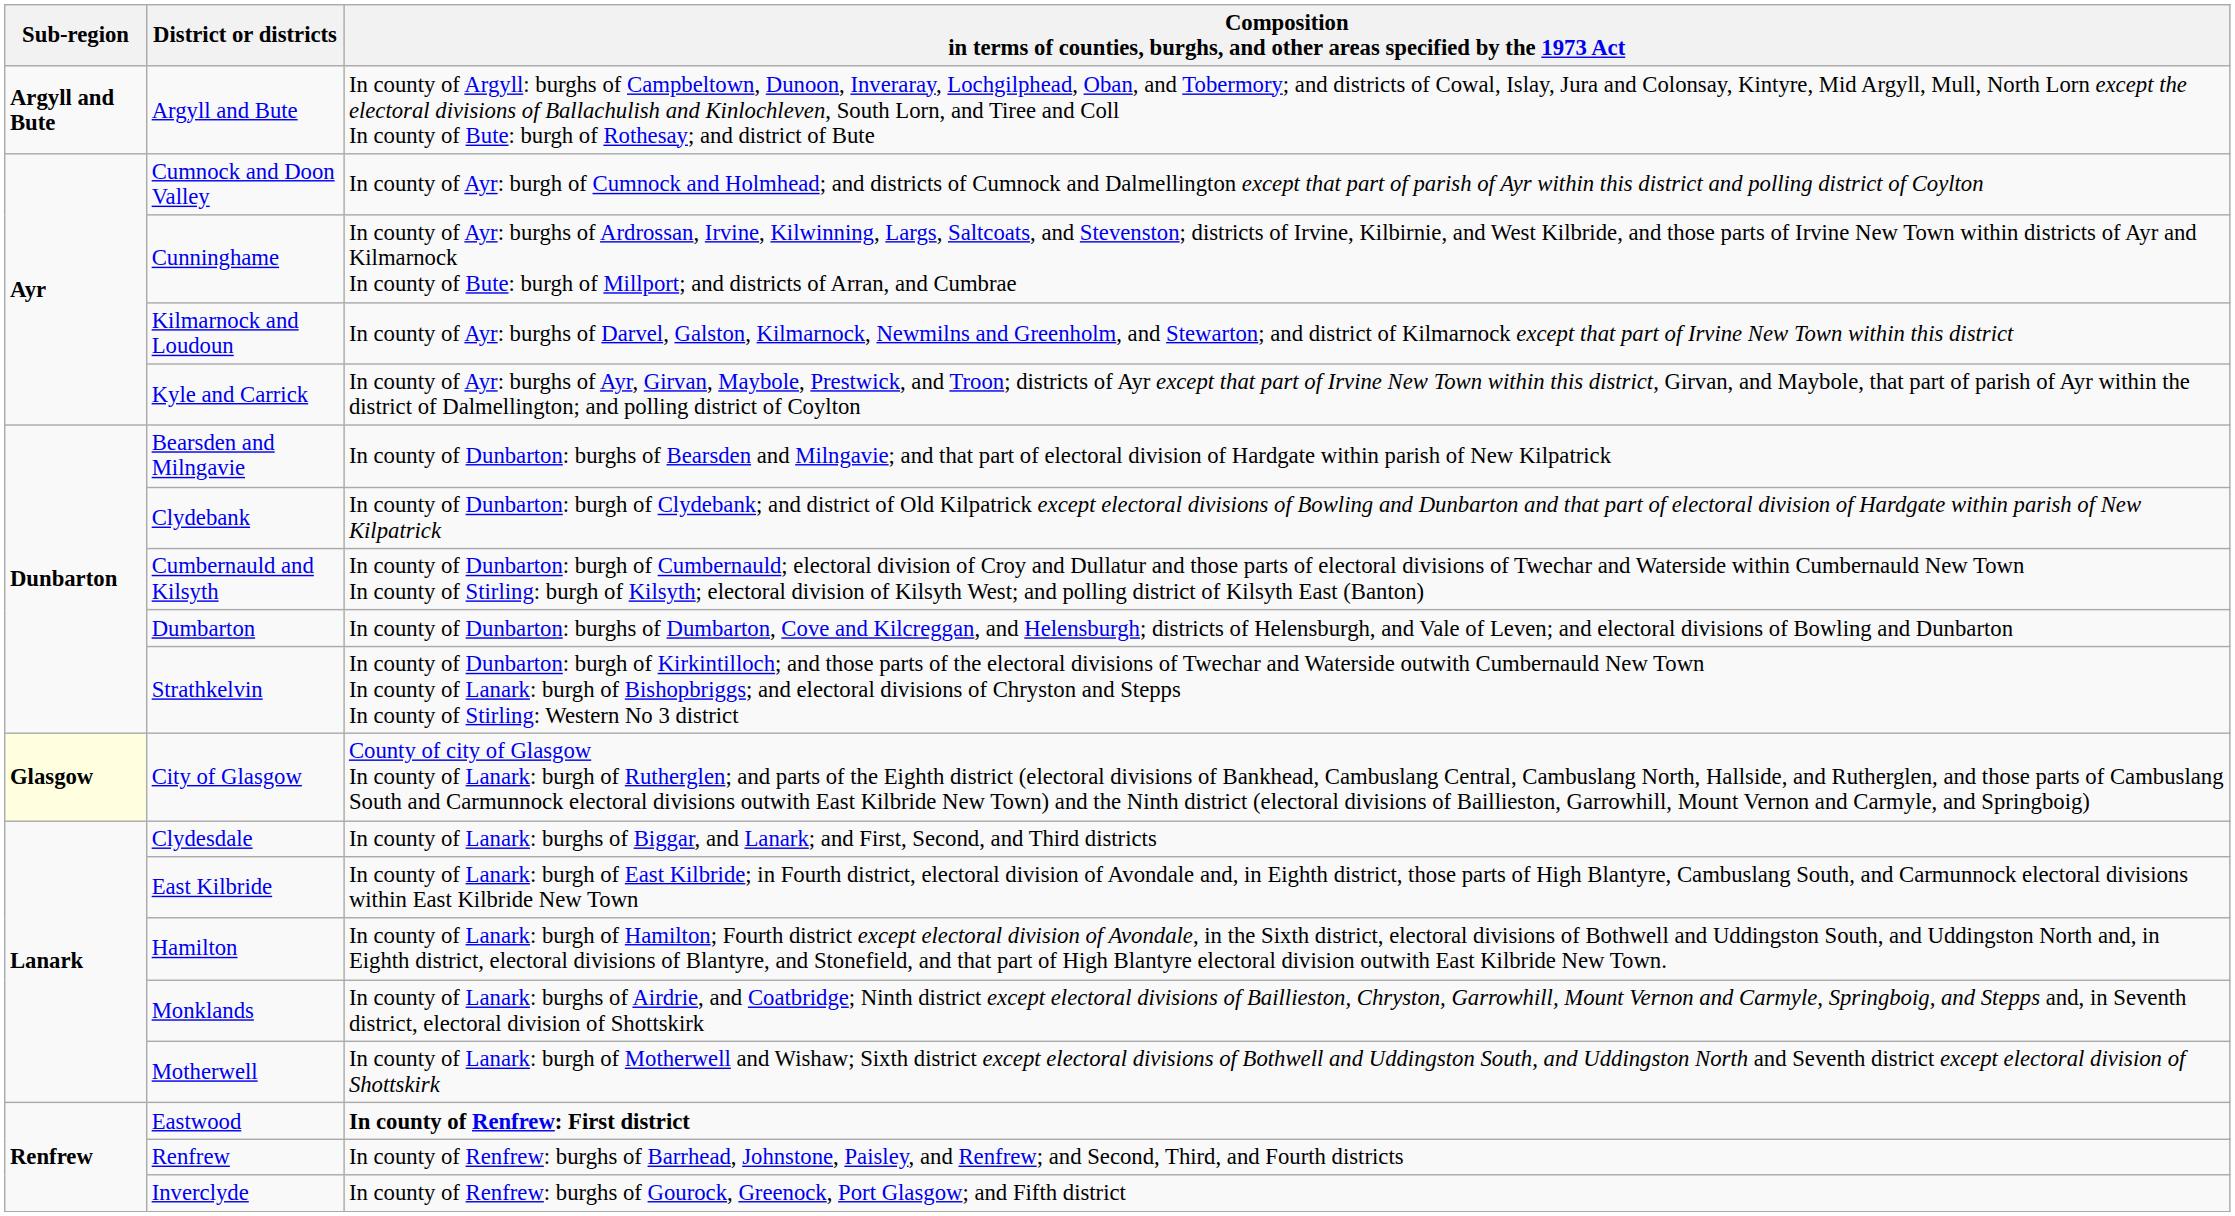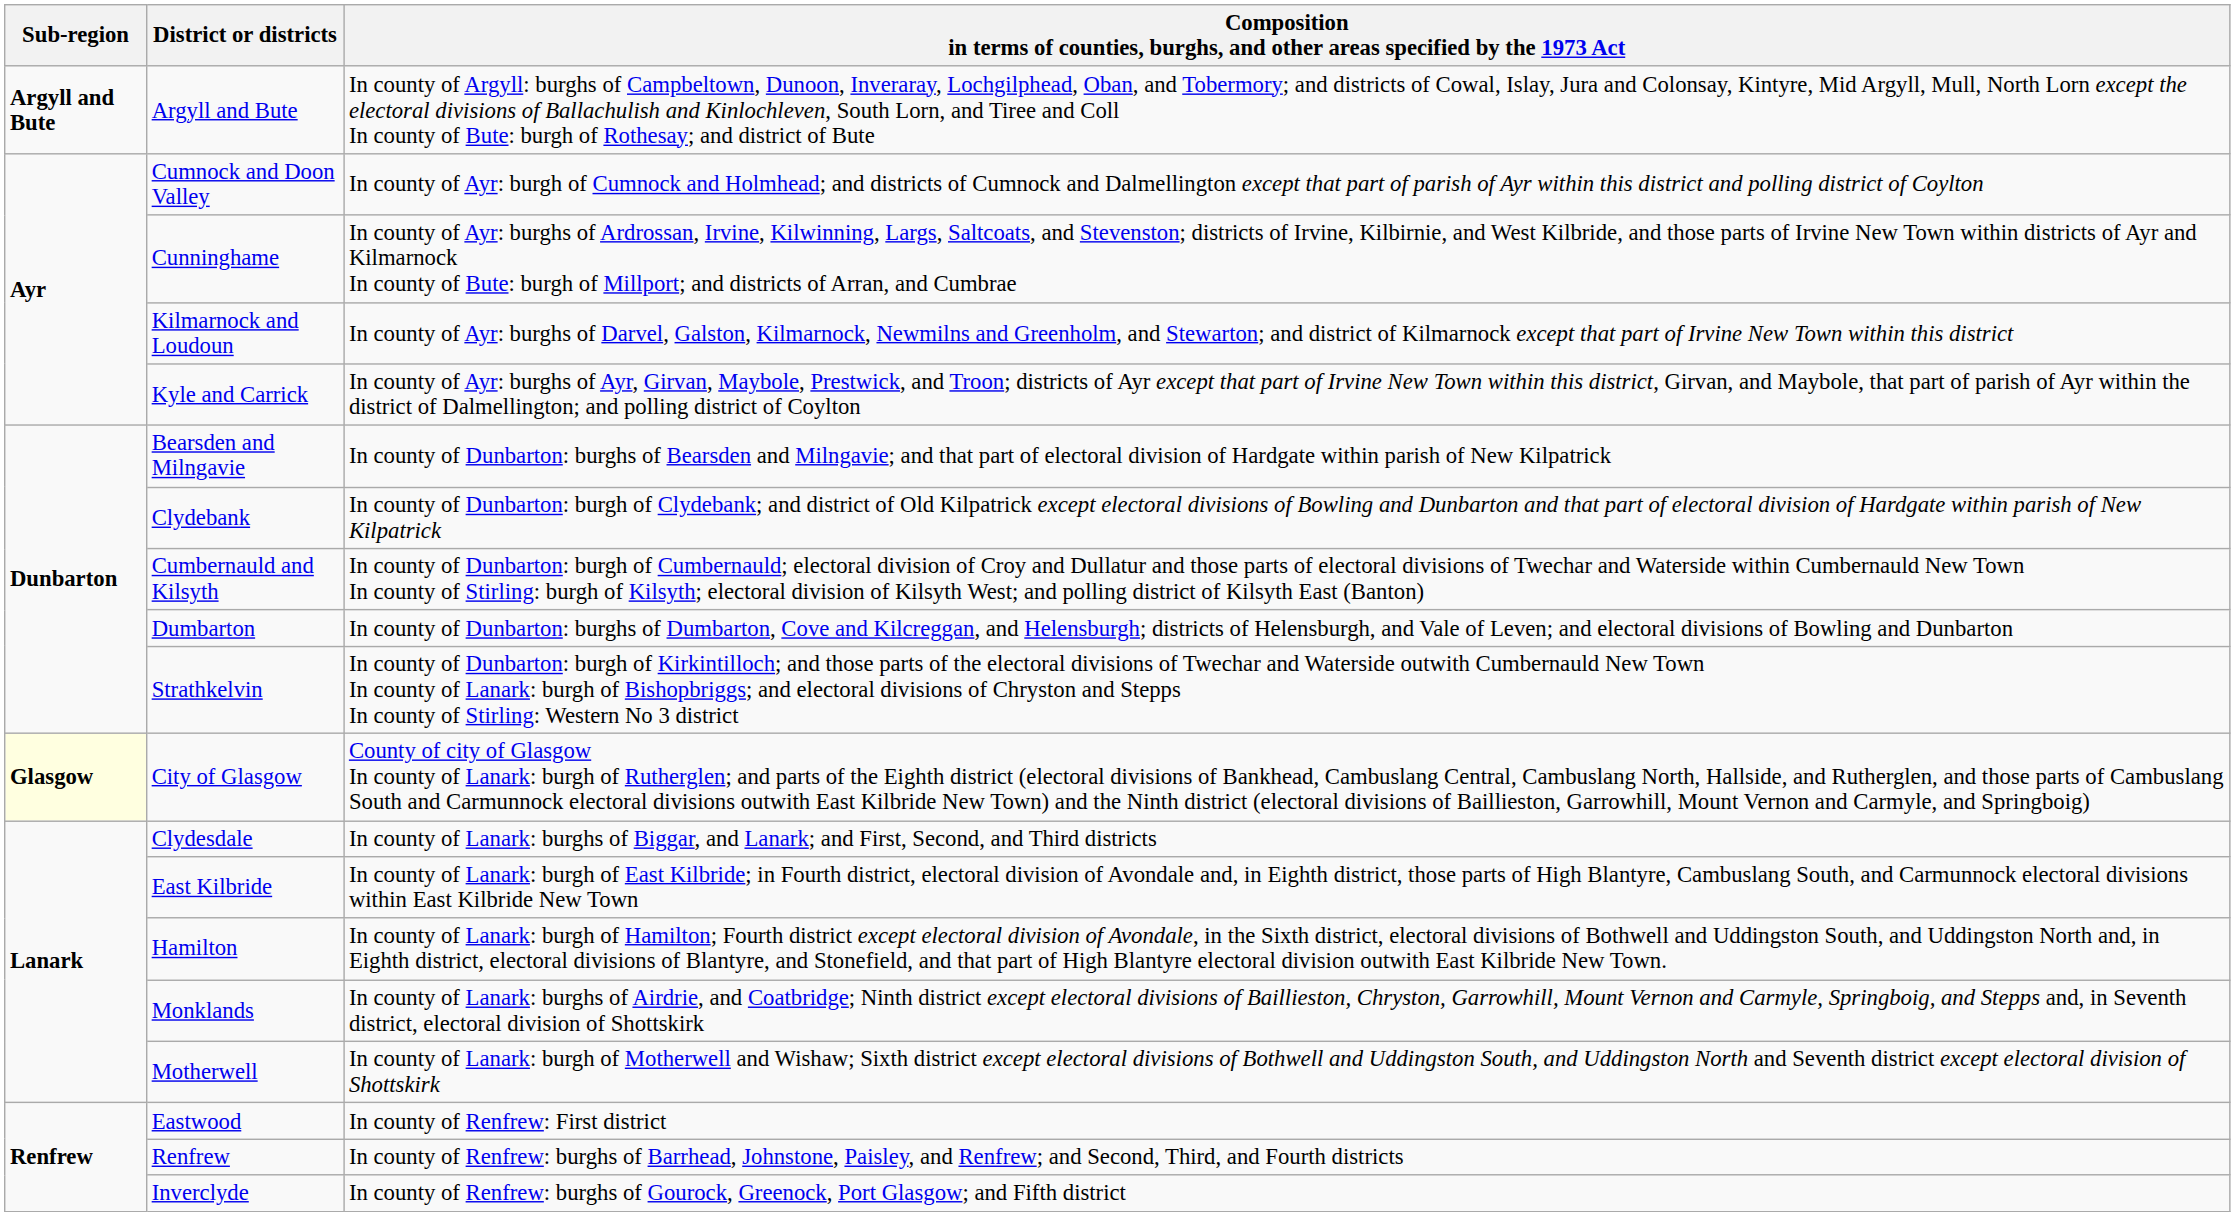(519, 1120) bold -> (508, 1120) normal
